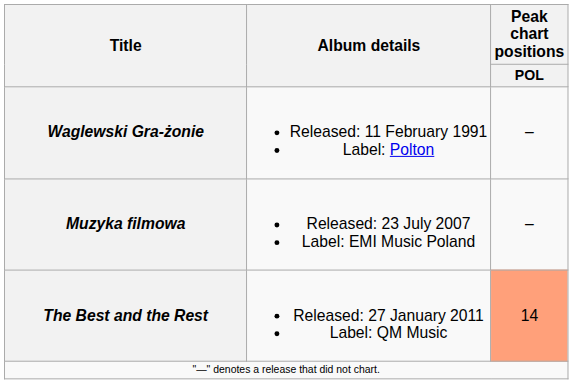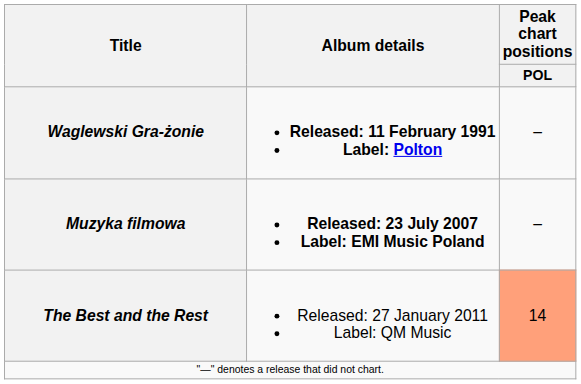(369, 142) normal -> (373, 142) bold
(369, 233) normal -> (373, 233) bold
